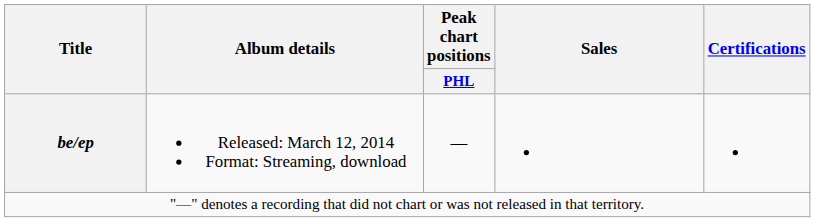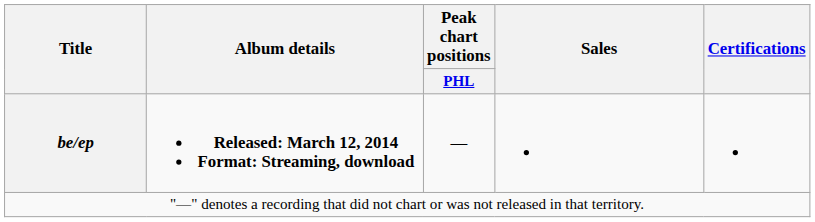(285, 152) normal -> (285, 152) bold
